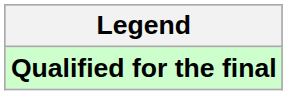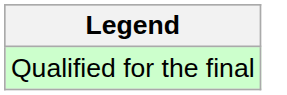(144, 67) bold -> (133, 67) normal
